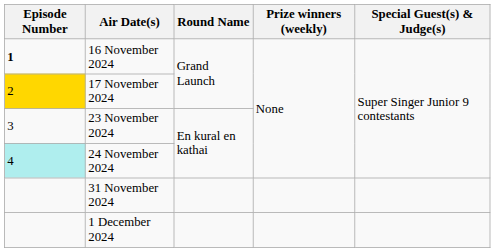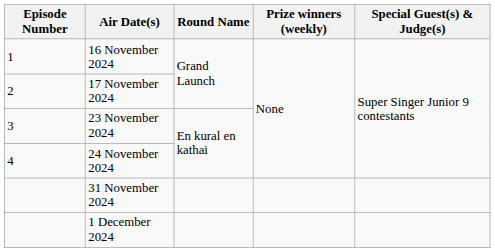(11, 56) bold -> (11, 56) normal
(11, 91) gold background -> (11, 91) no background
(11, 160) paleturquoise background -> (11, 160) no background
